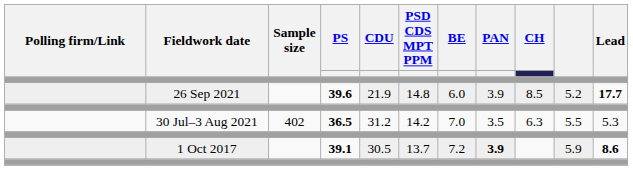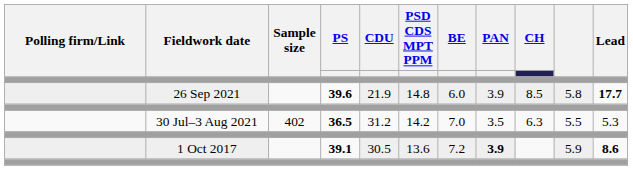(573, 94) 5.2 -> (573, 94) 5.8
(418, 149) 13.7 -> (418, 149) 13.6
